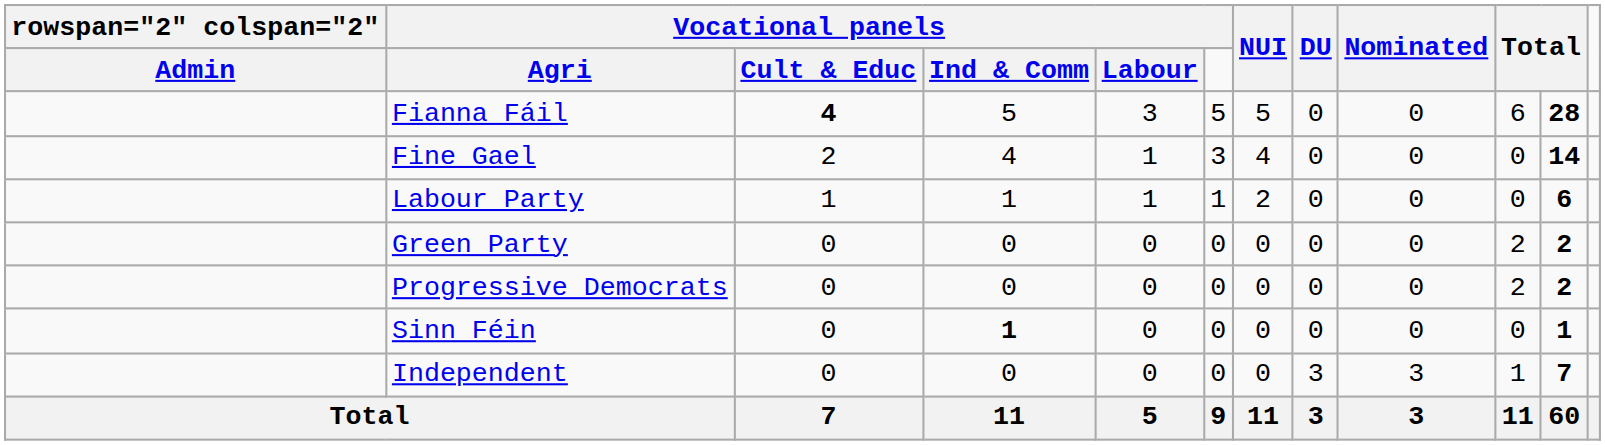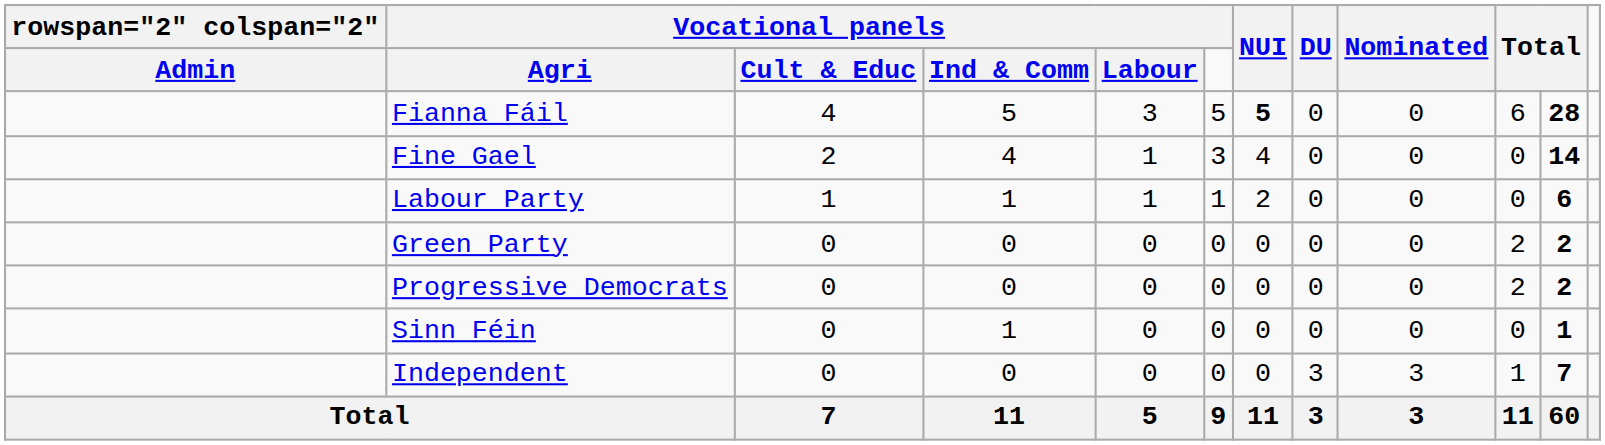(828, 114) bold -> (828, 114) normal
(1263, 114) normal -> (1263, 114) bold
(1009, 331) bold -> (1009, 331) normal
